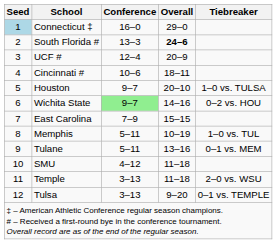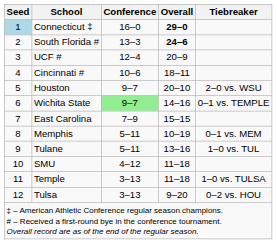(177, 27) normal -> (177, 27) bold
(234, 88) 1–0 vs. TULSA -> (234, 88) 2–0 vs. WSU
(234, 103) 0–2 vs. HOU -> (234, 103) 0–1 vs. TEMPLE
(234, 133) 1–0 vs. TUL -> (234, 133) 0–1 vs. MEM
(234, 149) 0–1 vs. MEM -> (234, 149) 1–0 vs. TUL
(234, 179) 2–0 vs. WSU -> (234, 179) 1–0 vs. TULSA
(234, 194) 0–1 vs. TEMPLE -> (234, 194) 0–2 vs. HOU
